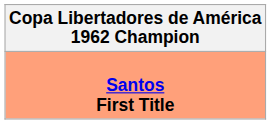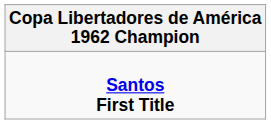(135, 95) lightsalmon background -> (135, 95) no background
